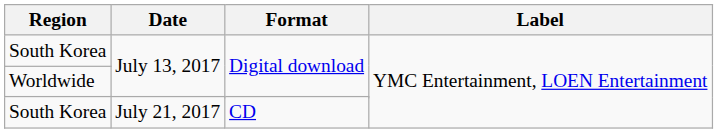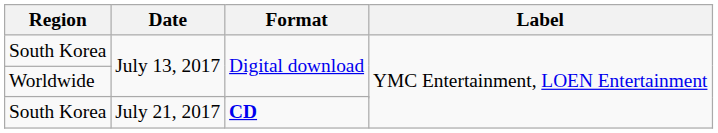(243, 111) normal -> (243, 111) bold
